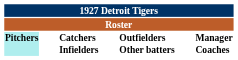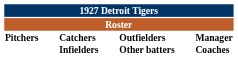(22, 38) paleturquoise background -> (22, 38) no background
